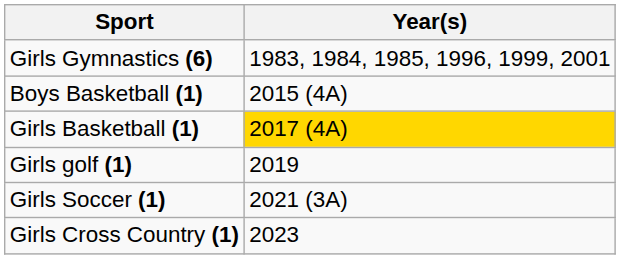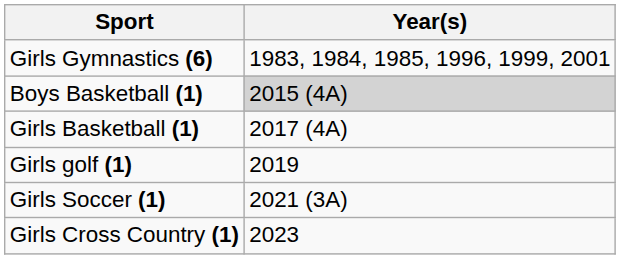(298, 93) no background -> (298, 93) lightgrey background
(298, 128) gold background -> (298, 128) no background
